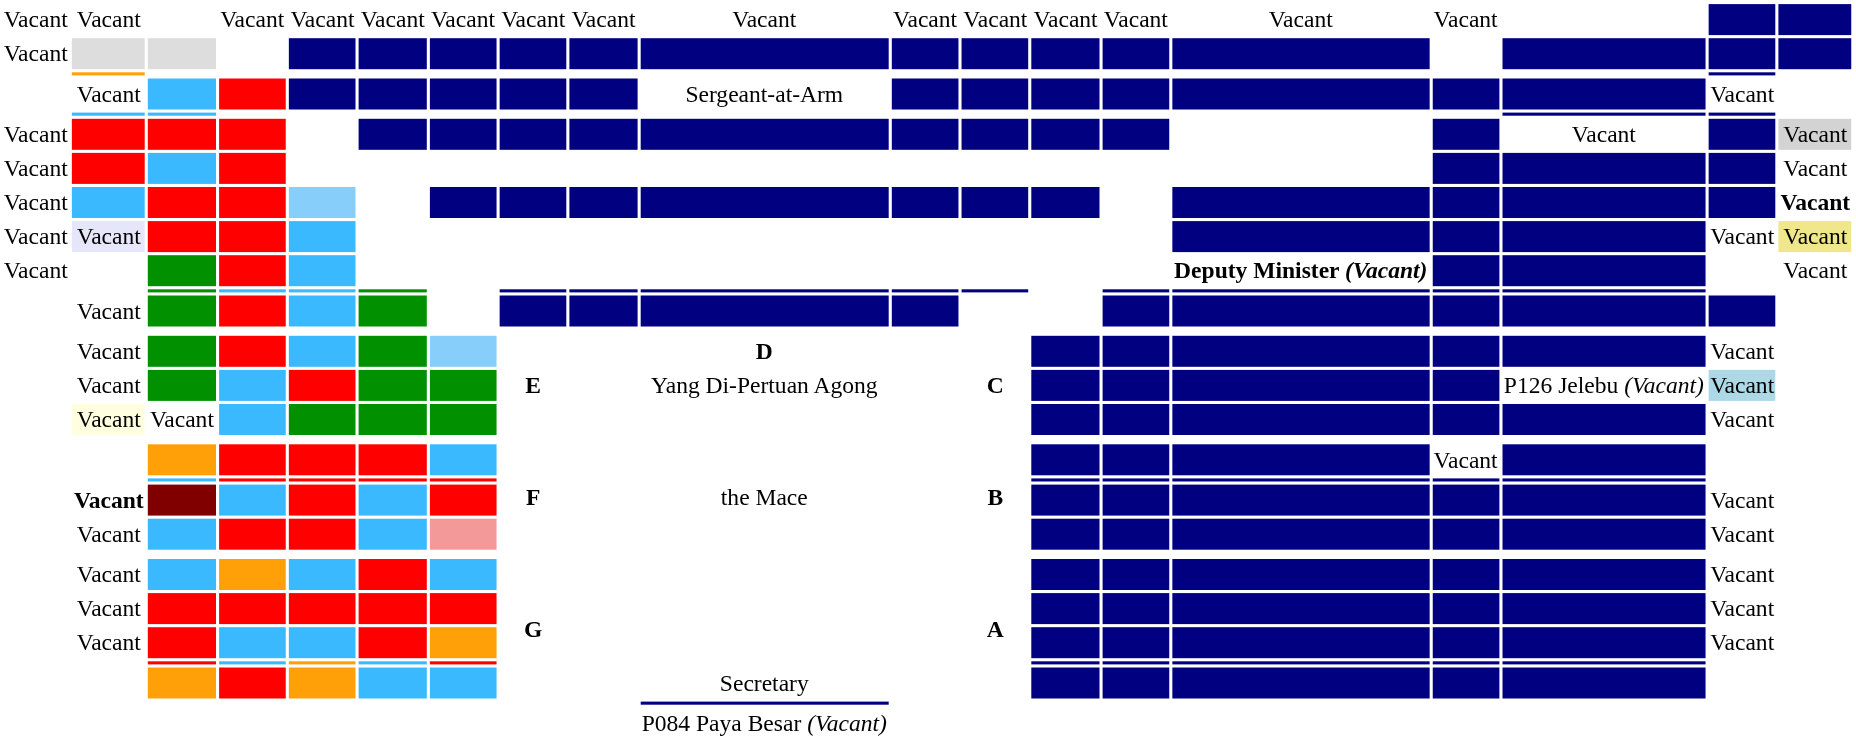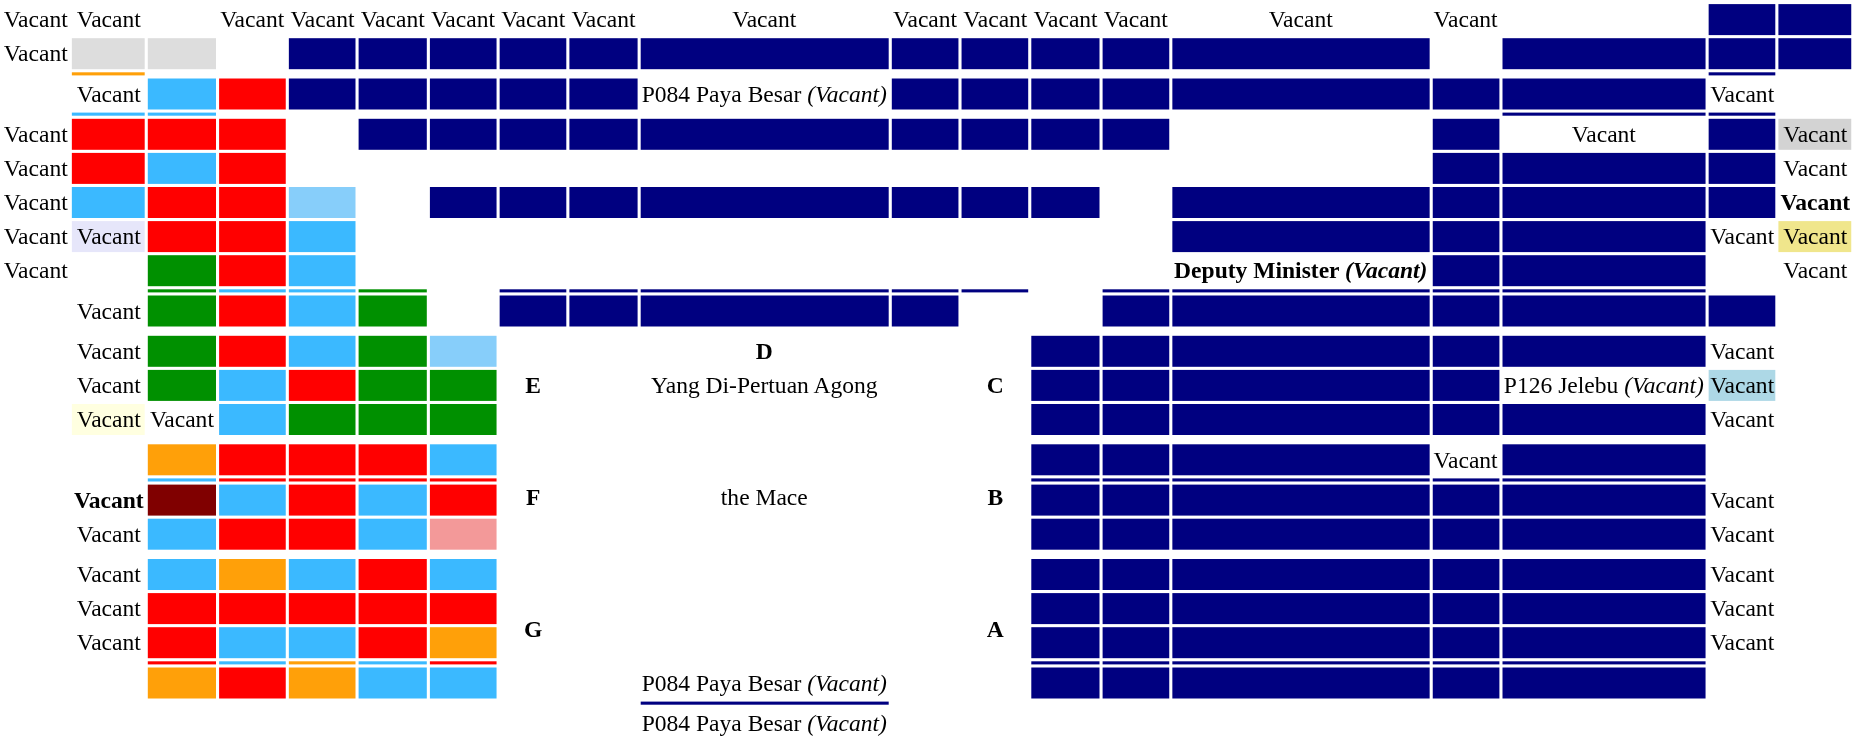(764, 93) Sergeant-at-Arm -> (764, 93) P084 Paya Besar (Vacant)
(764, 682) Secretary -> (764, 682) P084 Paya Besar (Vacant)
